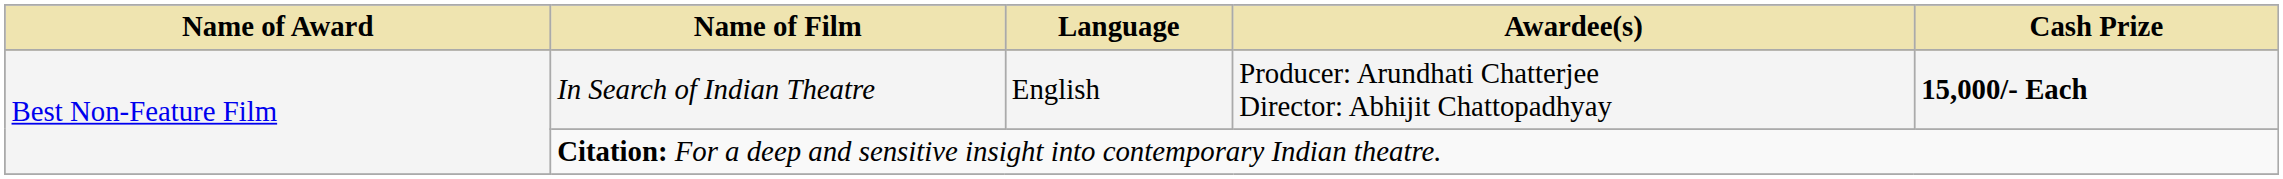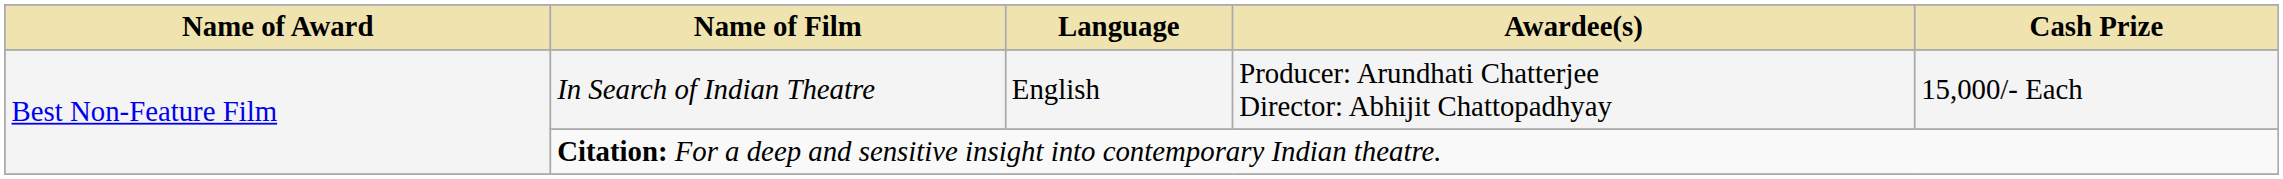(2004, 89) bold -> (2002, 89) normal
